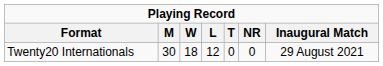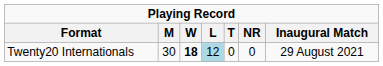(191, 52) normal -> (191, 52) bold
(213, 52) no background -> (213, 52) lightblue background
